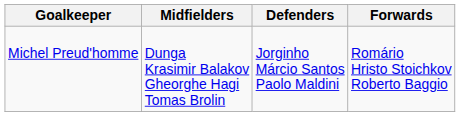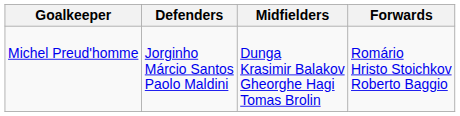columns swapped: (300, 15) <-> (197, 15)
